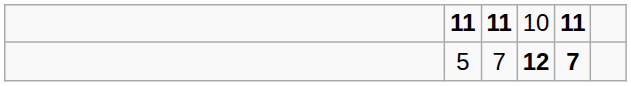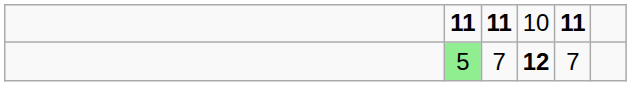(463, 61) no background -> (463, 61) lightgreen background
(573, 61) bold -> (573, 61) normal
